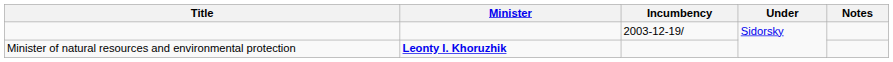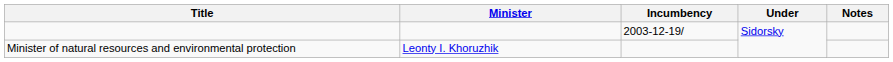(455, 48) bold -> (450, 48) normal
